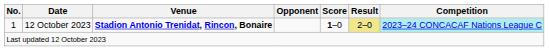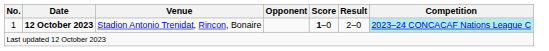(58, 25) normal -> (59, 25) bold
(184, 25) bold -> (179, 25) normal
(365, 25) khaki background -> (354, 25) no background
